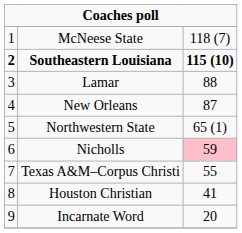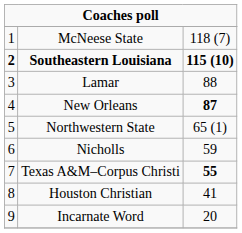(210, 104) normal -> (210, 104) bold
(210, 149) pink background -> (210, 149) no background
(210, 171) normal -> (210, 171) bold
